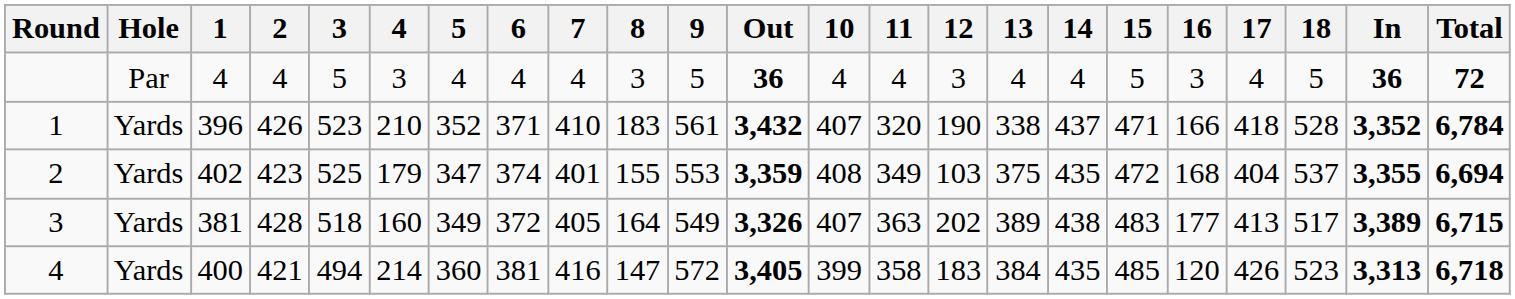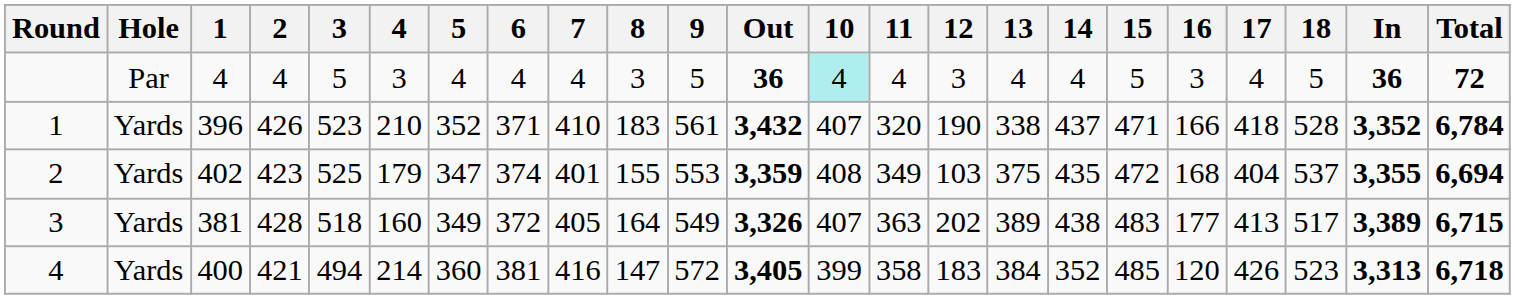(839, 76) no background -> (839, 76) paleturquoise background
(1078, 269) 435 -> (1078, 269) 352
